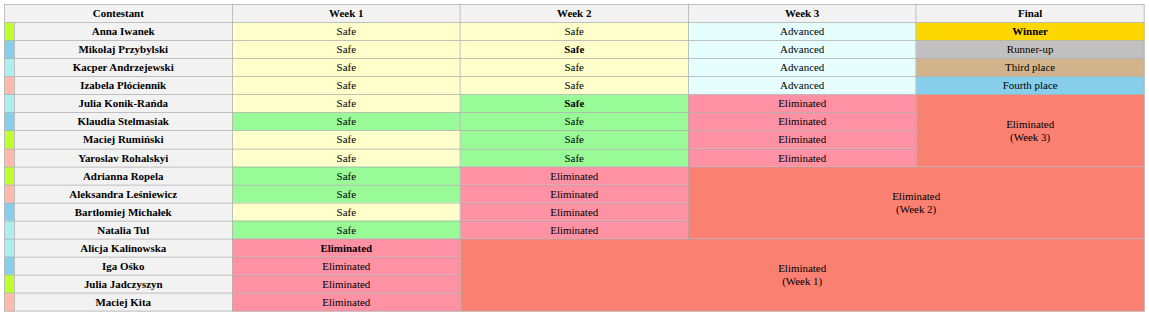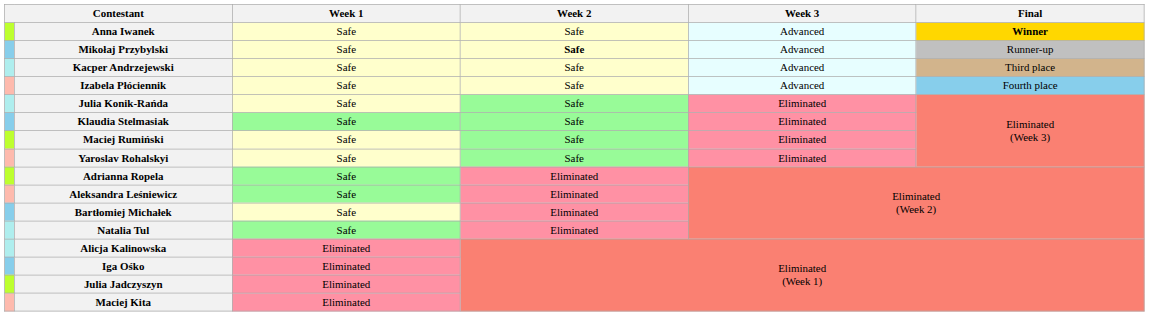(574, 103) bold -> (574, 103) normal
(346, 248) bold -> (346, 248) normal
